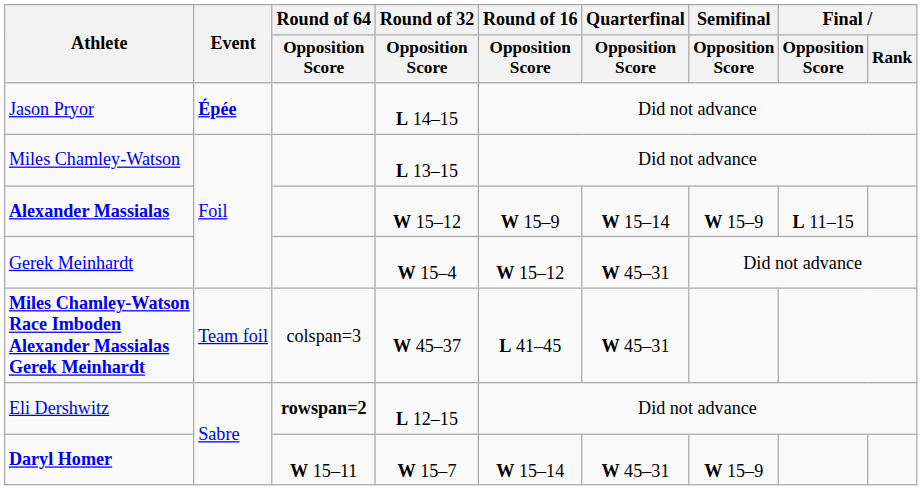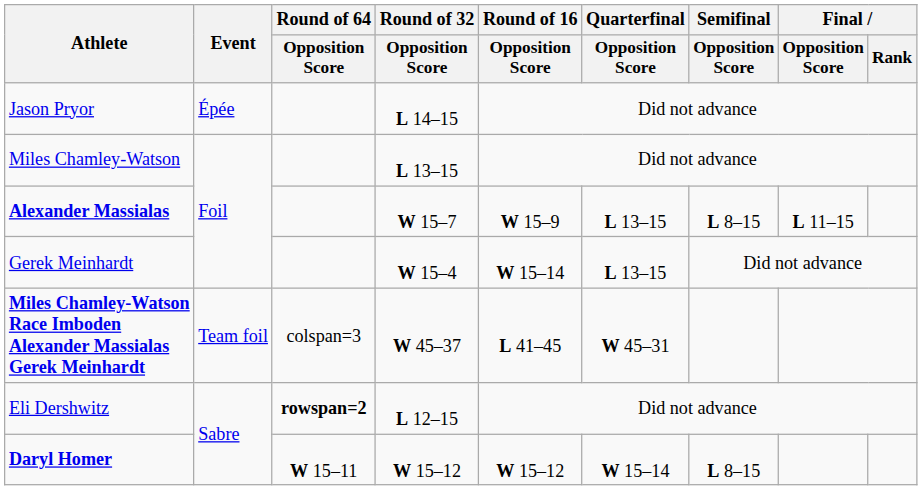(217, 108) bold -> (216, 108) normal
(427, 222) W 15–12 -> (427, 222) W 15–7
(635, 222) W 15–14 -> (635, 222) L 13–15
(734, 222) W 15–9 -> (734, 222) L 8–15
(530, 273) W 15–12 -> (530, 273) W 15–14
(635, 273) W 45–31 -> (635, 273) L 13–15
(427, 470) W 15–7 -> (427, 470) W 15–12
(530, 470) W 15–14 -> (530, 470) W 15–12
(635, 470) W 45–31 -> (635, 470) W 15–14
(734, 470) W 15–9 -> (734, 470) L 8–15
